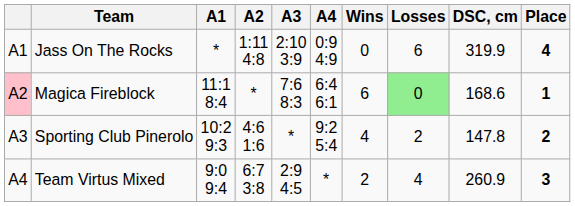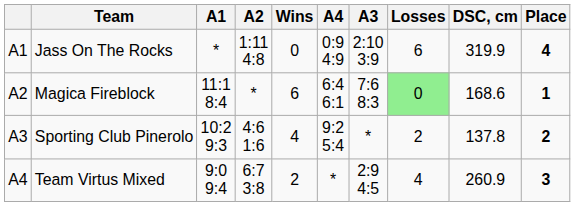columns swapped: (291, 17) <-> (365, 17)
(18, 94) pink background -> (18, 94) no background
(485, 136) 147.8 -> (485, 136) 137.8
